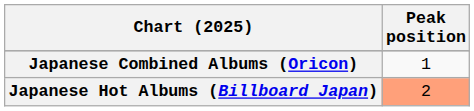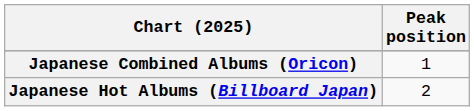(426, 92) lightsalmon background -> (426, 92) no background
